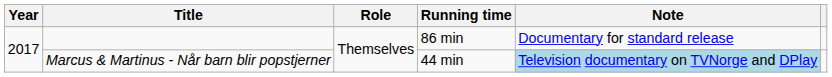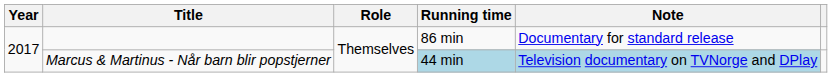(442, 60) no background -> (442, 60) lightblue background
